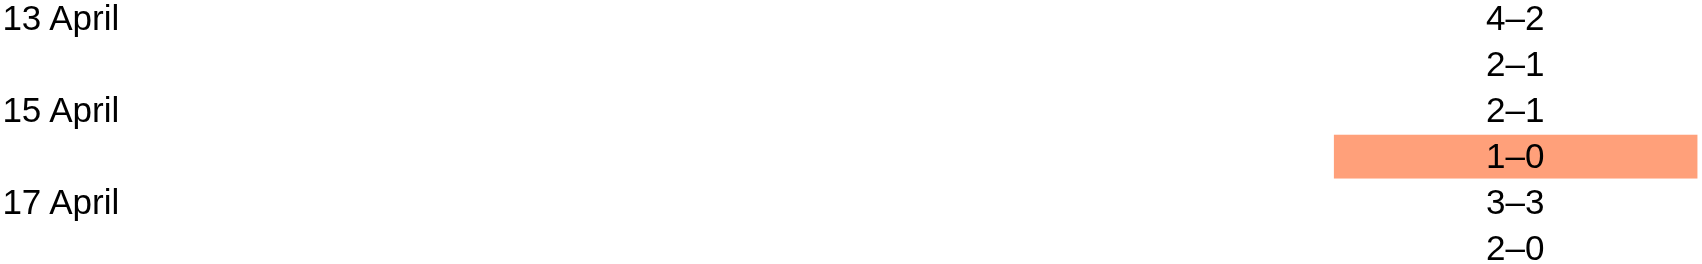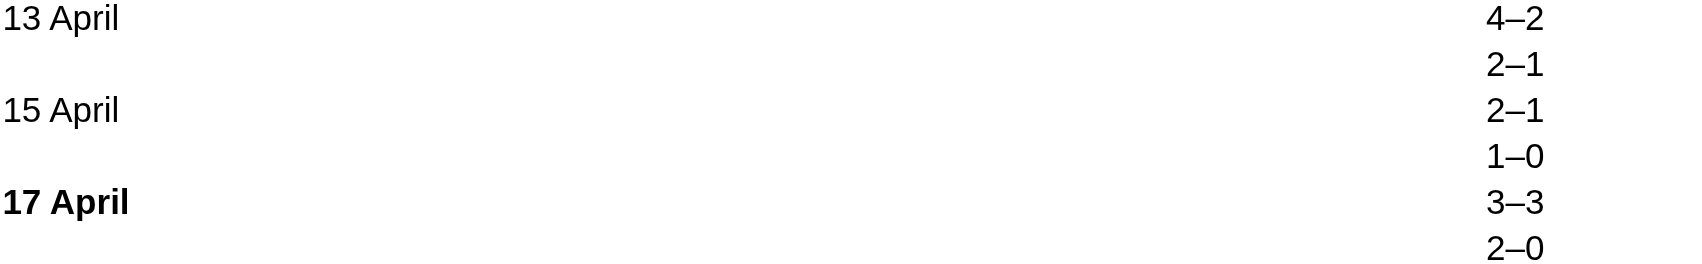(1515, 156) lightsalmon background -> (1515, 156) no background
(61, 202) normal -> (66, 202) bold
